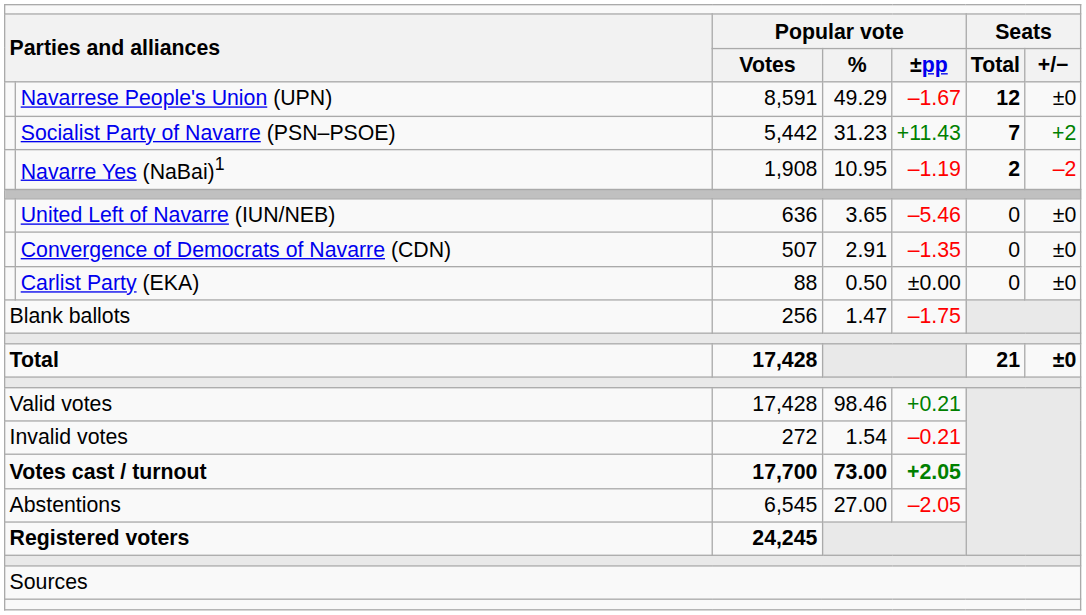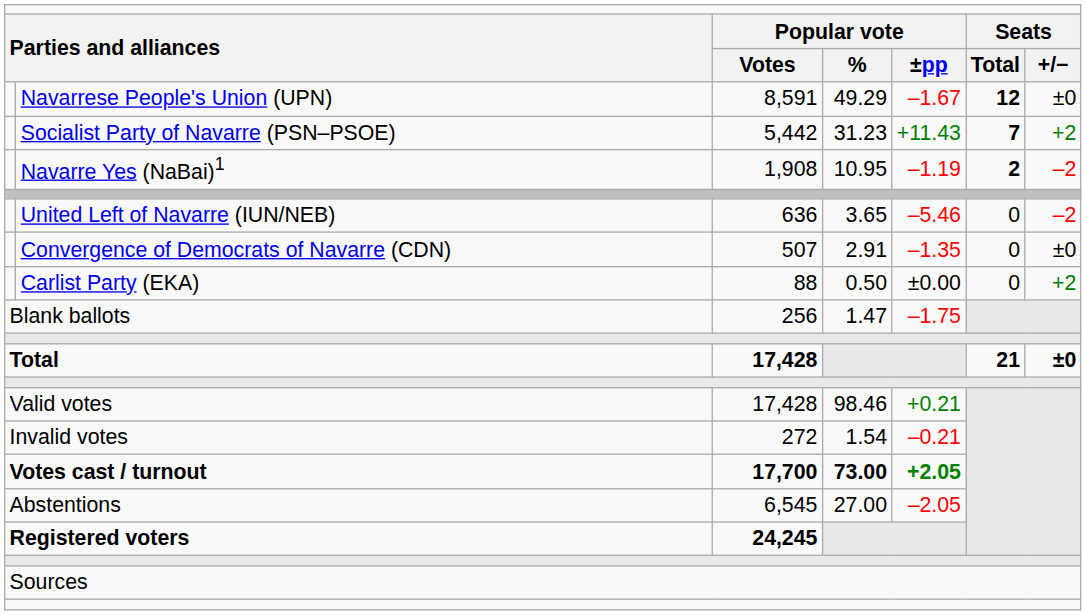(1065, 215) ±0 -> (1065, 215) –2
(1065, 282) ±0 -> (1064, 282) +2
